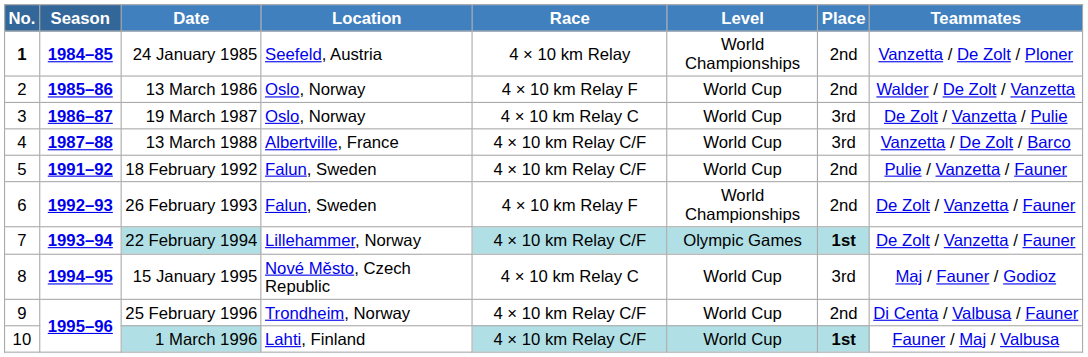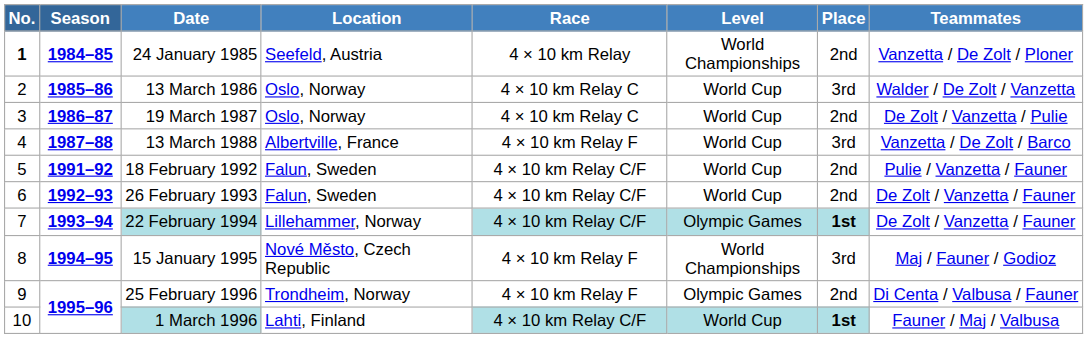(570, 90) 4 × 10 km Relay F -> (570, 90) 4 × 10 km Relay C
(844, 90) 2nd -> (844, 90) 3rd
(844, 116) 3rd -> (844, 116) 2nd
(570, 143) 4 × 10 km Relay C/F -> (570, 143) 4 × 10 km Relay F
(570, 205) 4 × 10 km Relay F -> (570, 195) 4 × 10 km Relay C/F
(743, 205) World Championships -> (743, 195) World Cup
(570, 276) 4 × 10 km Relay C -> (570, 258) 4 × 10 km Relay F
(743, 276) World Cup -> (743, 258) World Championships
(570, 312) 4 × 10 km Relay C/F -> (570, 294) 4 × 10 km Relay F
(743, 312) World Cup -> (743, 294) Olympic Games
